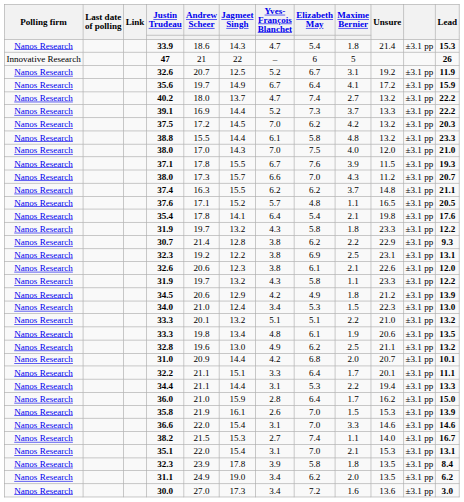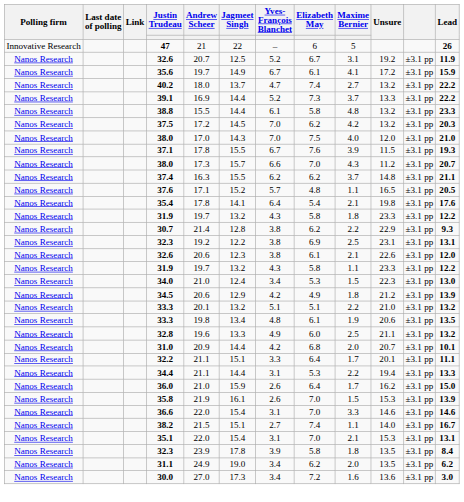- row: (44, 46)
(315, 85) 6.4 -> (315, 72) 6.1
rows swapped: (44, 138) <-> (44, 125)
rows swapped: (44, 308) <-> (44, 295)
(237, 347) 13.0 -> (237, 334) 13.3
(315, 347) 6.2 -> (315, 334) 6.0
(275, 399) 2.8 -> (275, 386) 2.6
(237, 438) 15.3 -> (237, 425) 15.1
